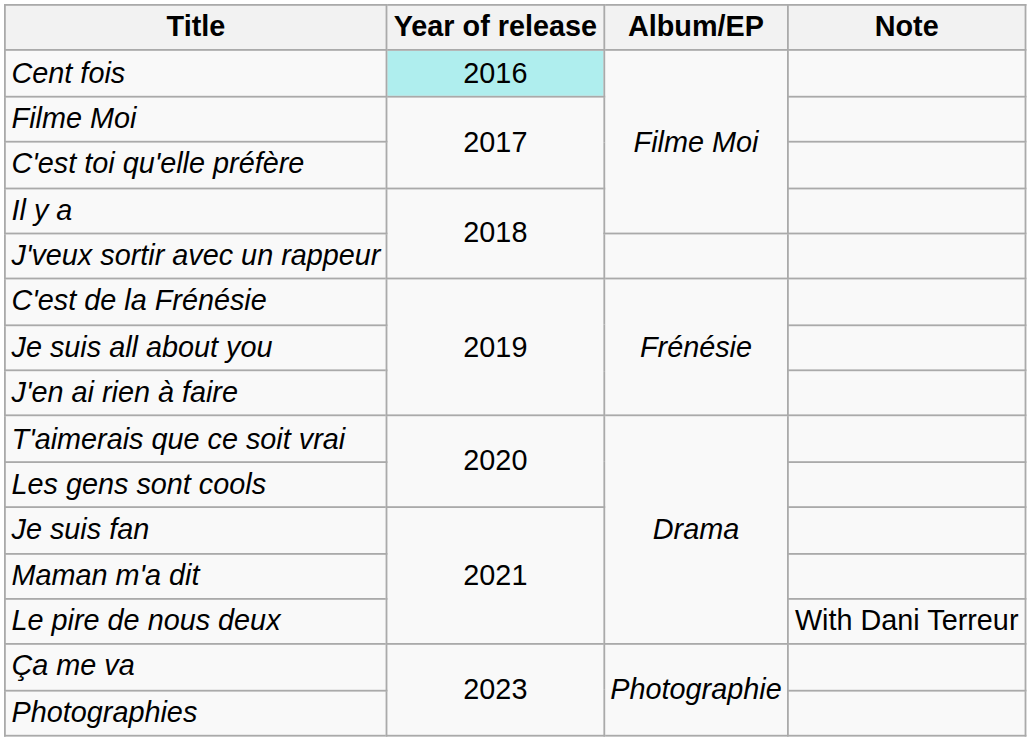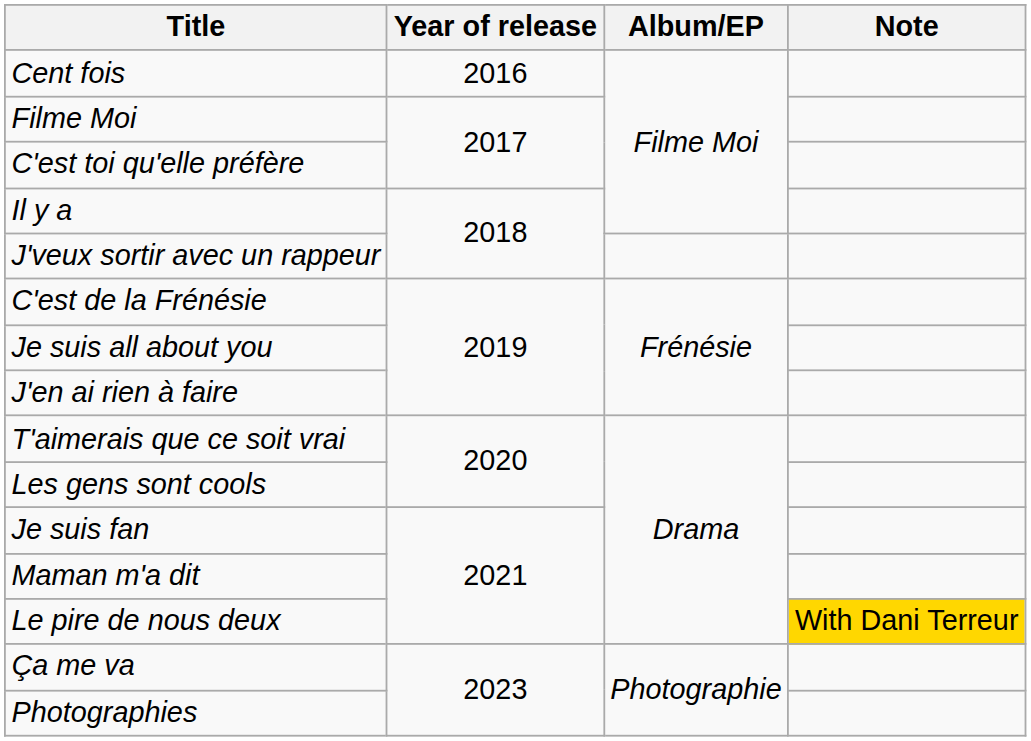(495, 73) paleturquoise background -> (495, 73) no background
(907, 621) no background -> (907, 621) gold background
